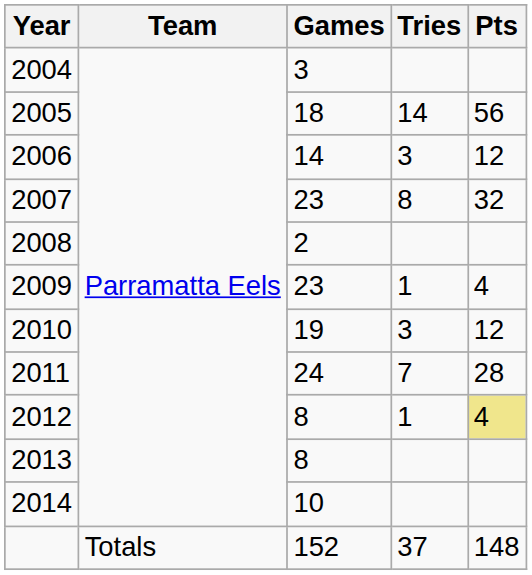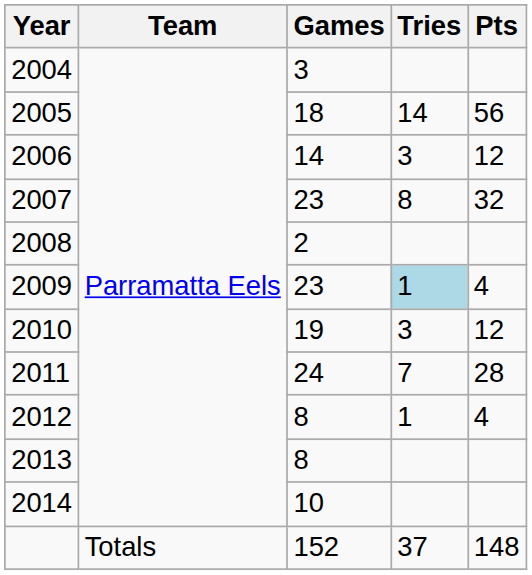(405, 286) no background -> (405, 286) lightblue background
(481, 416) khaki background -> (481, 416) no background
